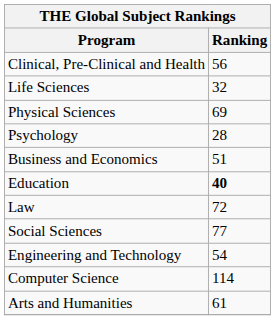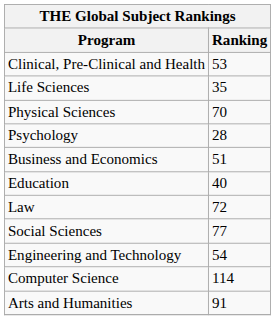(220, 64) 56 -> (220, 64) 53
(220, 87) 32 -> (220, 87) 35
(220, 111) 69 -> (220, 111) 70
(220, 183) bold -> (220, 183) normal
(220, 302) 61 -> (220, 302) 91
